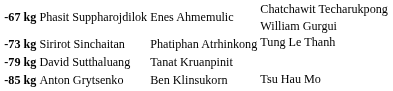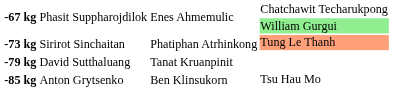(299, 25) no background -> (299, 25) lightgreen background
(298, 42) no background -> (298, 42) lightsalmon background
